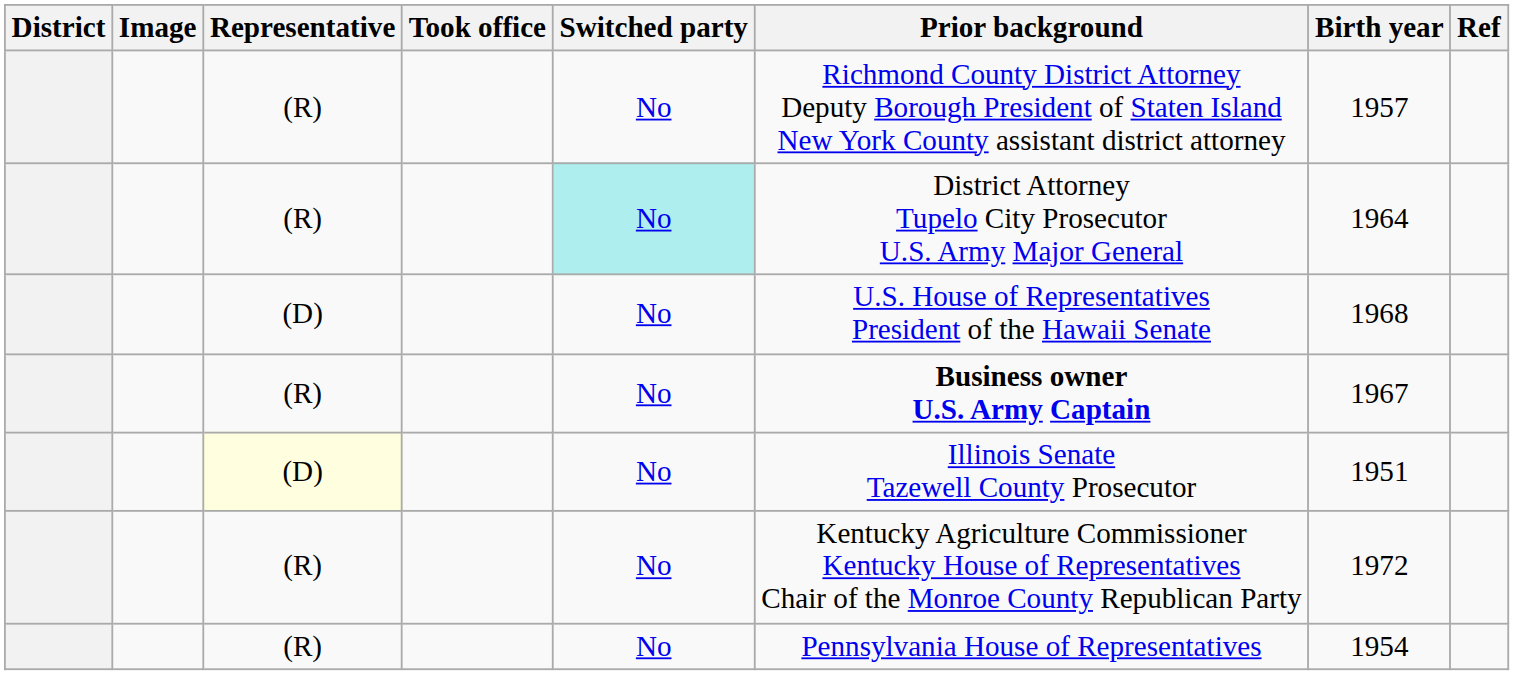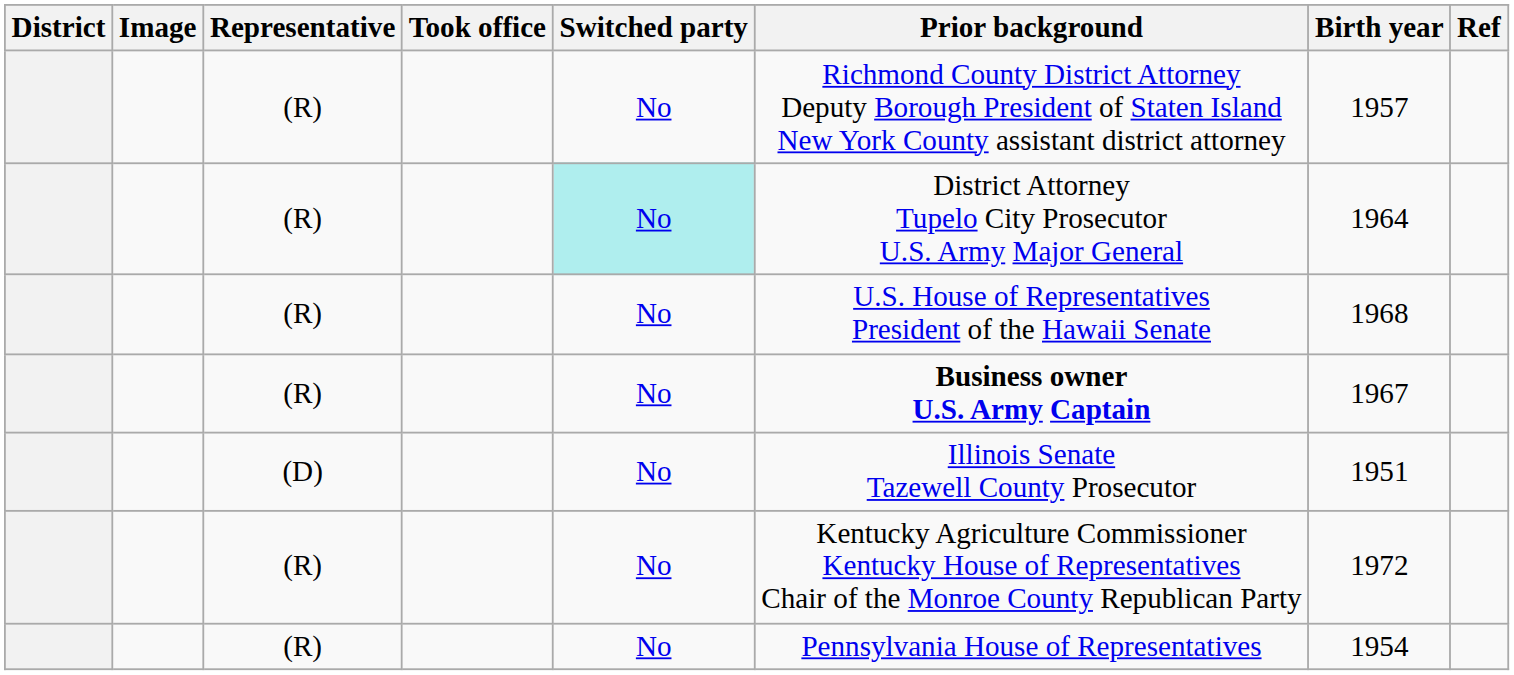(303, 313) (D) -> (303, 313) (R)
(303, 471) lightyellow background -> (303, 471) no background
